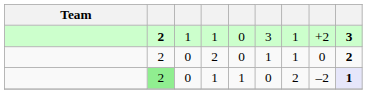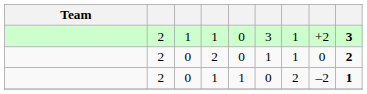(161, 36) bold -> (161, 36) normal
(161, 78) lightgreen background -> (161, 78) no background
(349, 78) lavender background -> (349, 78) no background
